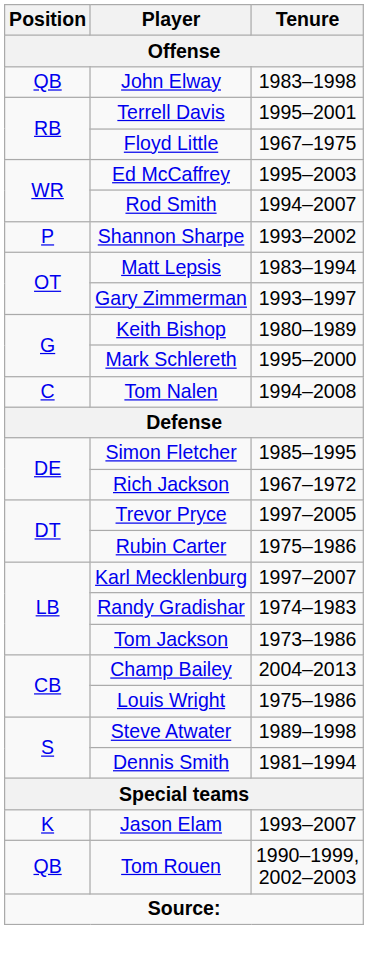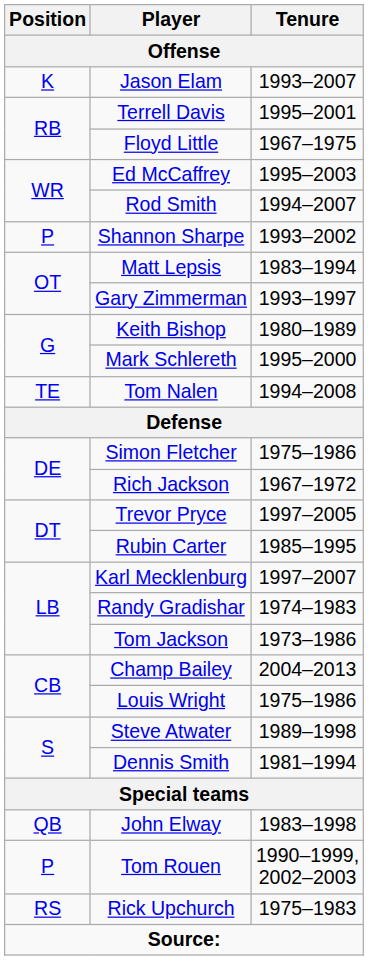rows swapped: (171, 81) <-> (171, 824)
(48, 391) C -> (48, 391) TE
(308, 453) 1985–1995 -> (308, 453) 1975–1986
(308, 546) 1975–1986 -> (308, 546) 1985–1995
(48, 866) QB -> (48, 866) P
+ row: (171, 908)
